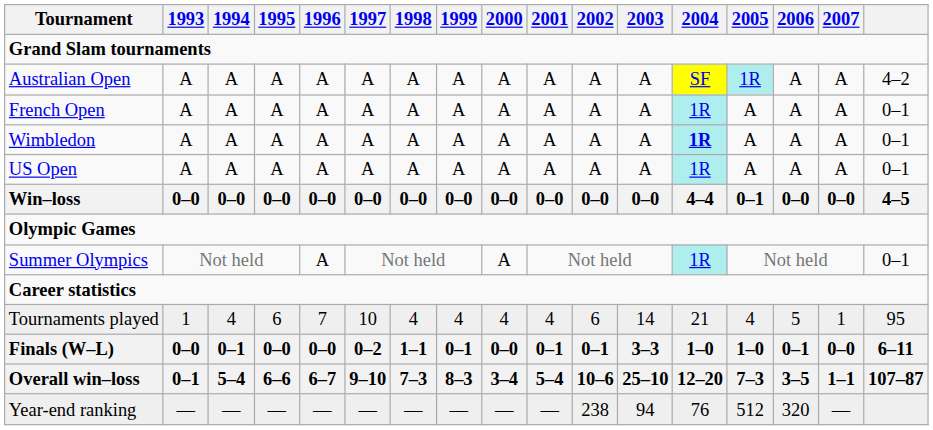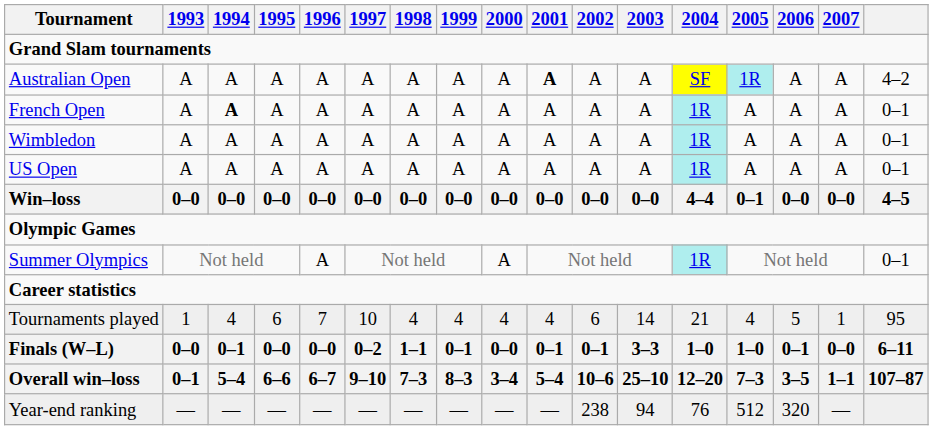(550, 78) normal -> (550, 78) bold
(231, 108) normal -> (231, 108) bold
(700, 138) bold -> (700, 138) normal
